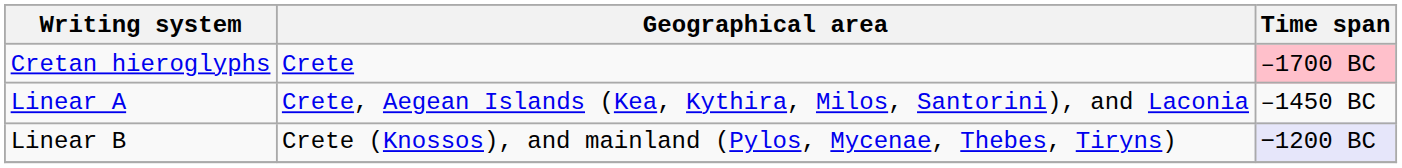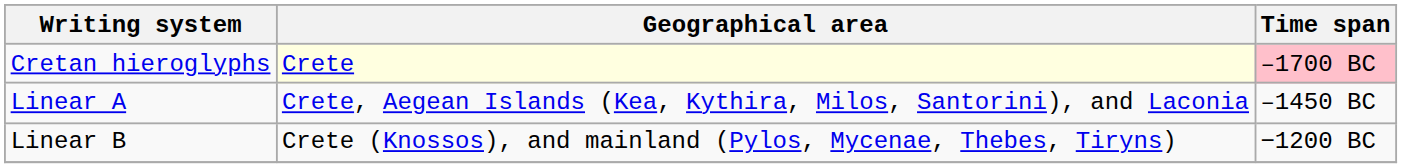(318, 64) no background -> (318, 64) lightyellow background
(1318, 142) lavender background -> (1318, 142) no background
